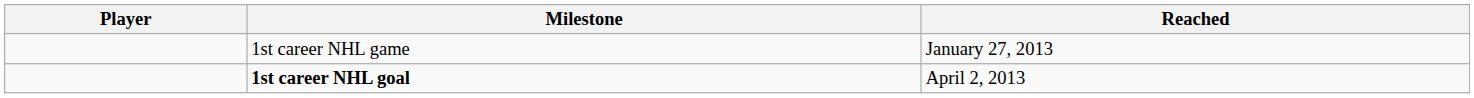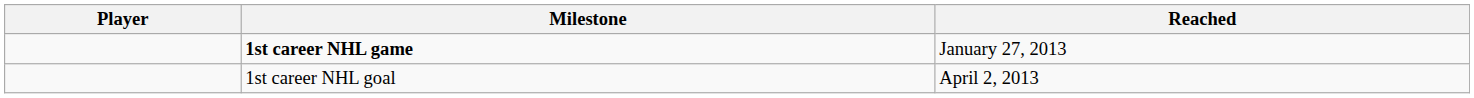(331, 48) normal -> (329, 48) bold
(331, 78) bold -> (320, 78) normal
